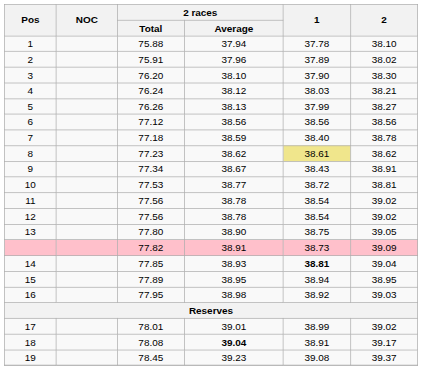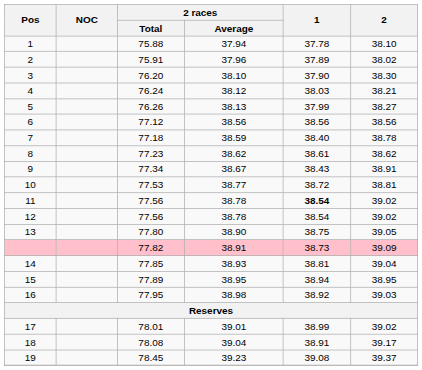(317, 154) khaki background -> (317, 154) no background
(317, 201) normal -> (317, 201) bold
(317, 264) bold -> (317, 264) normal
(234, 342) bold -> (234, 342) normal
